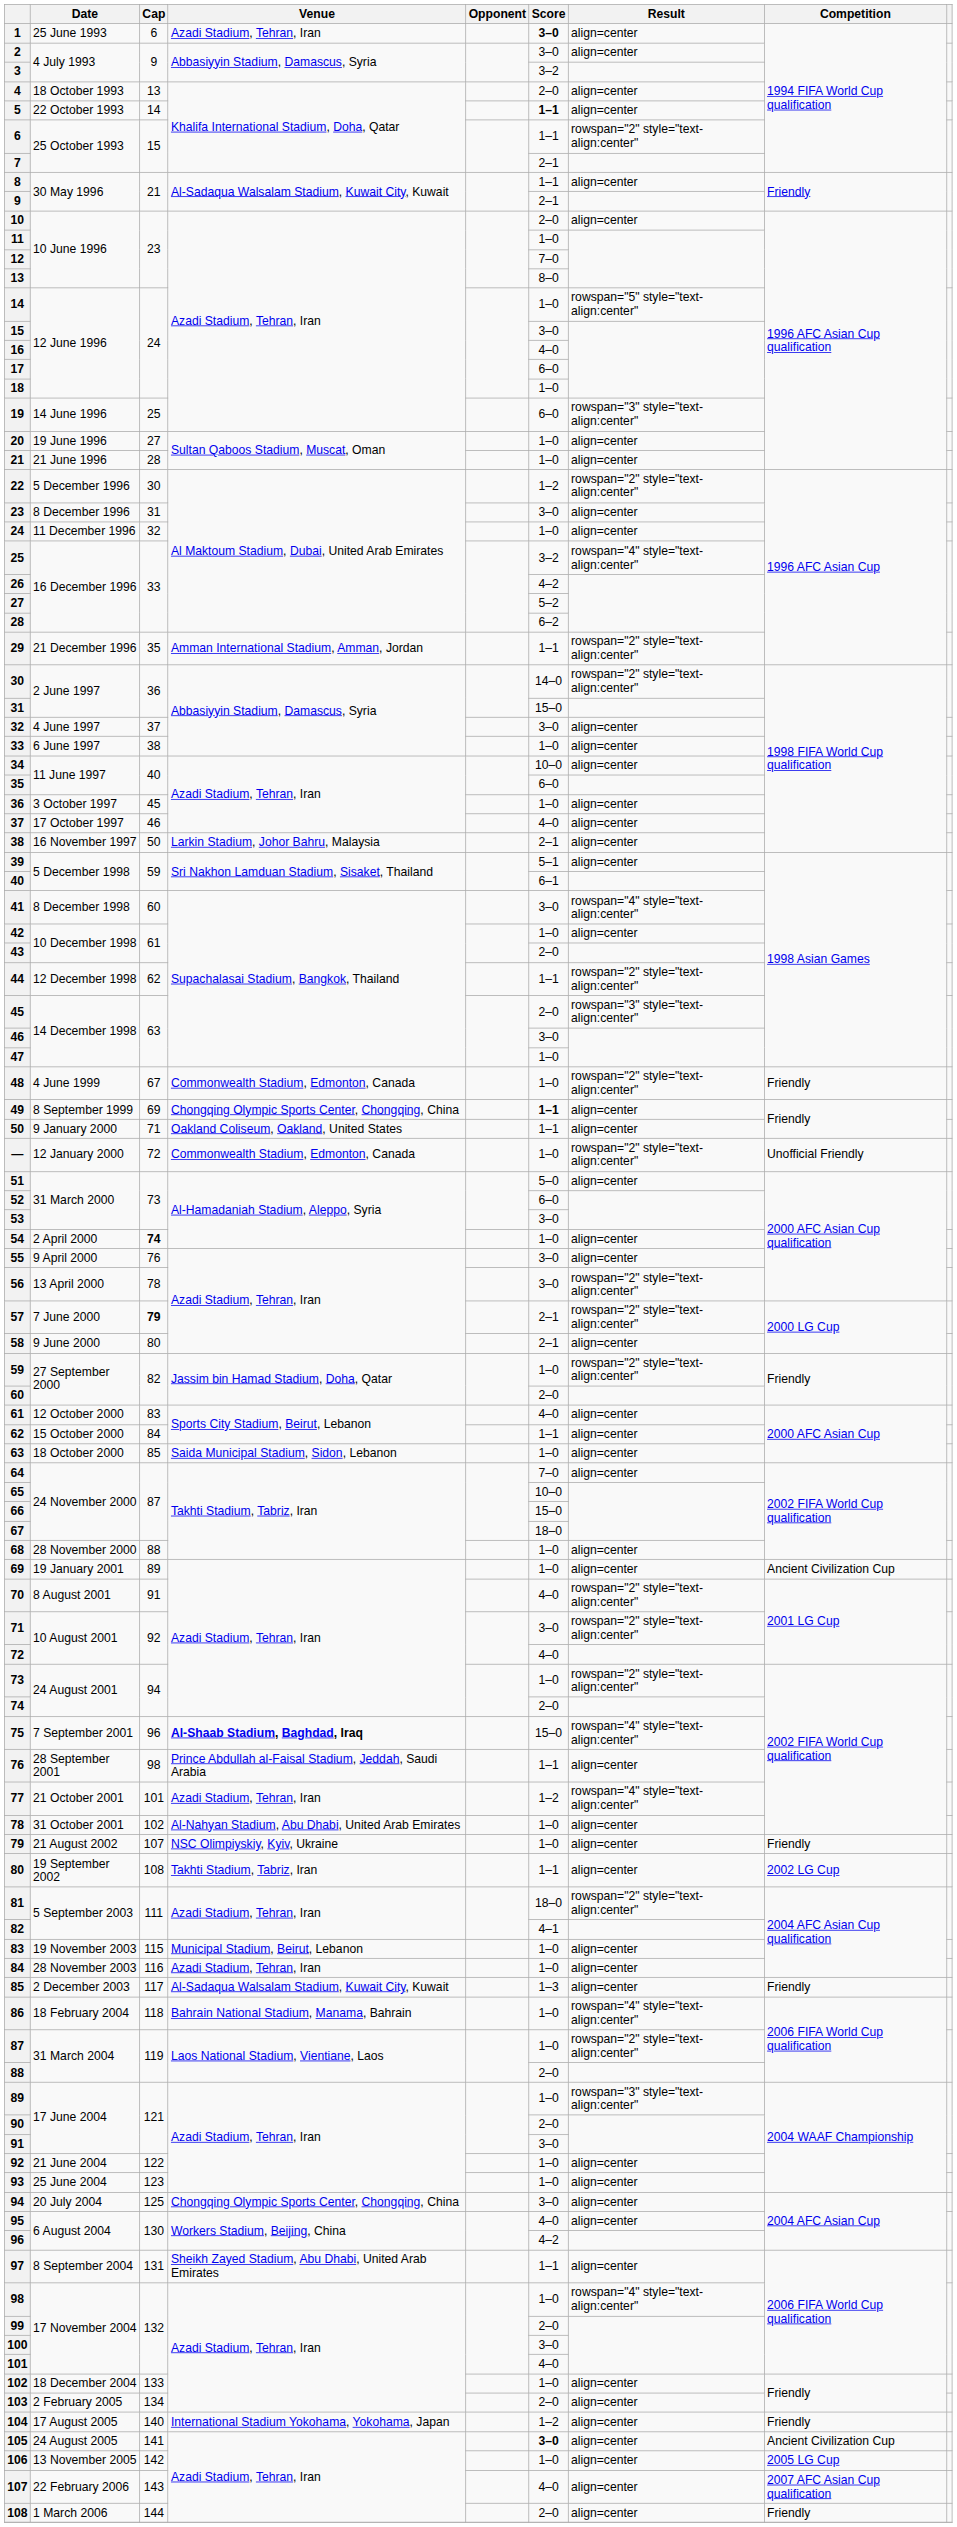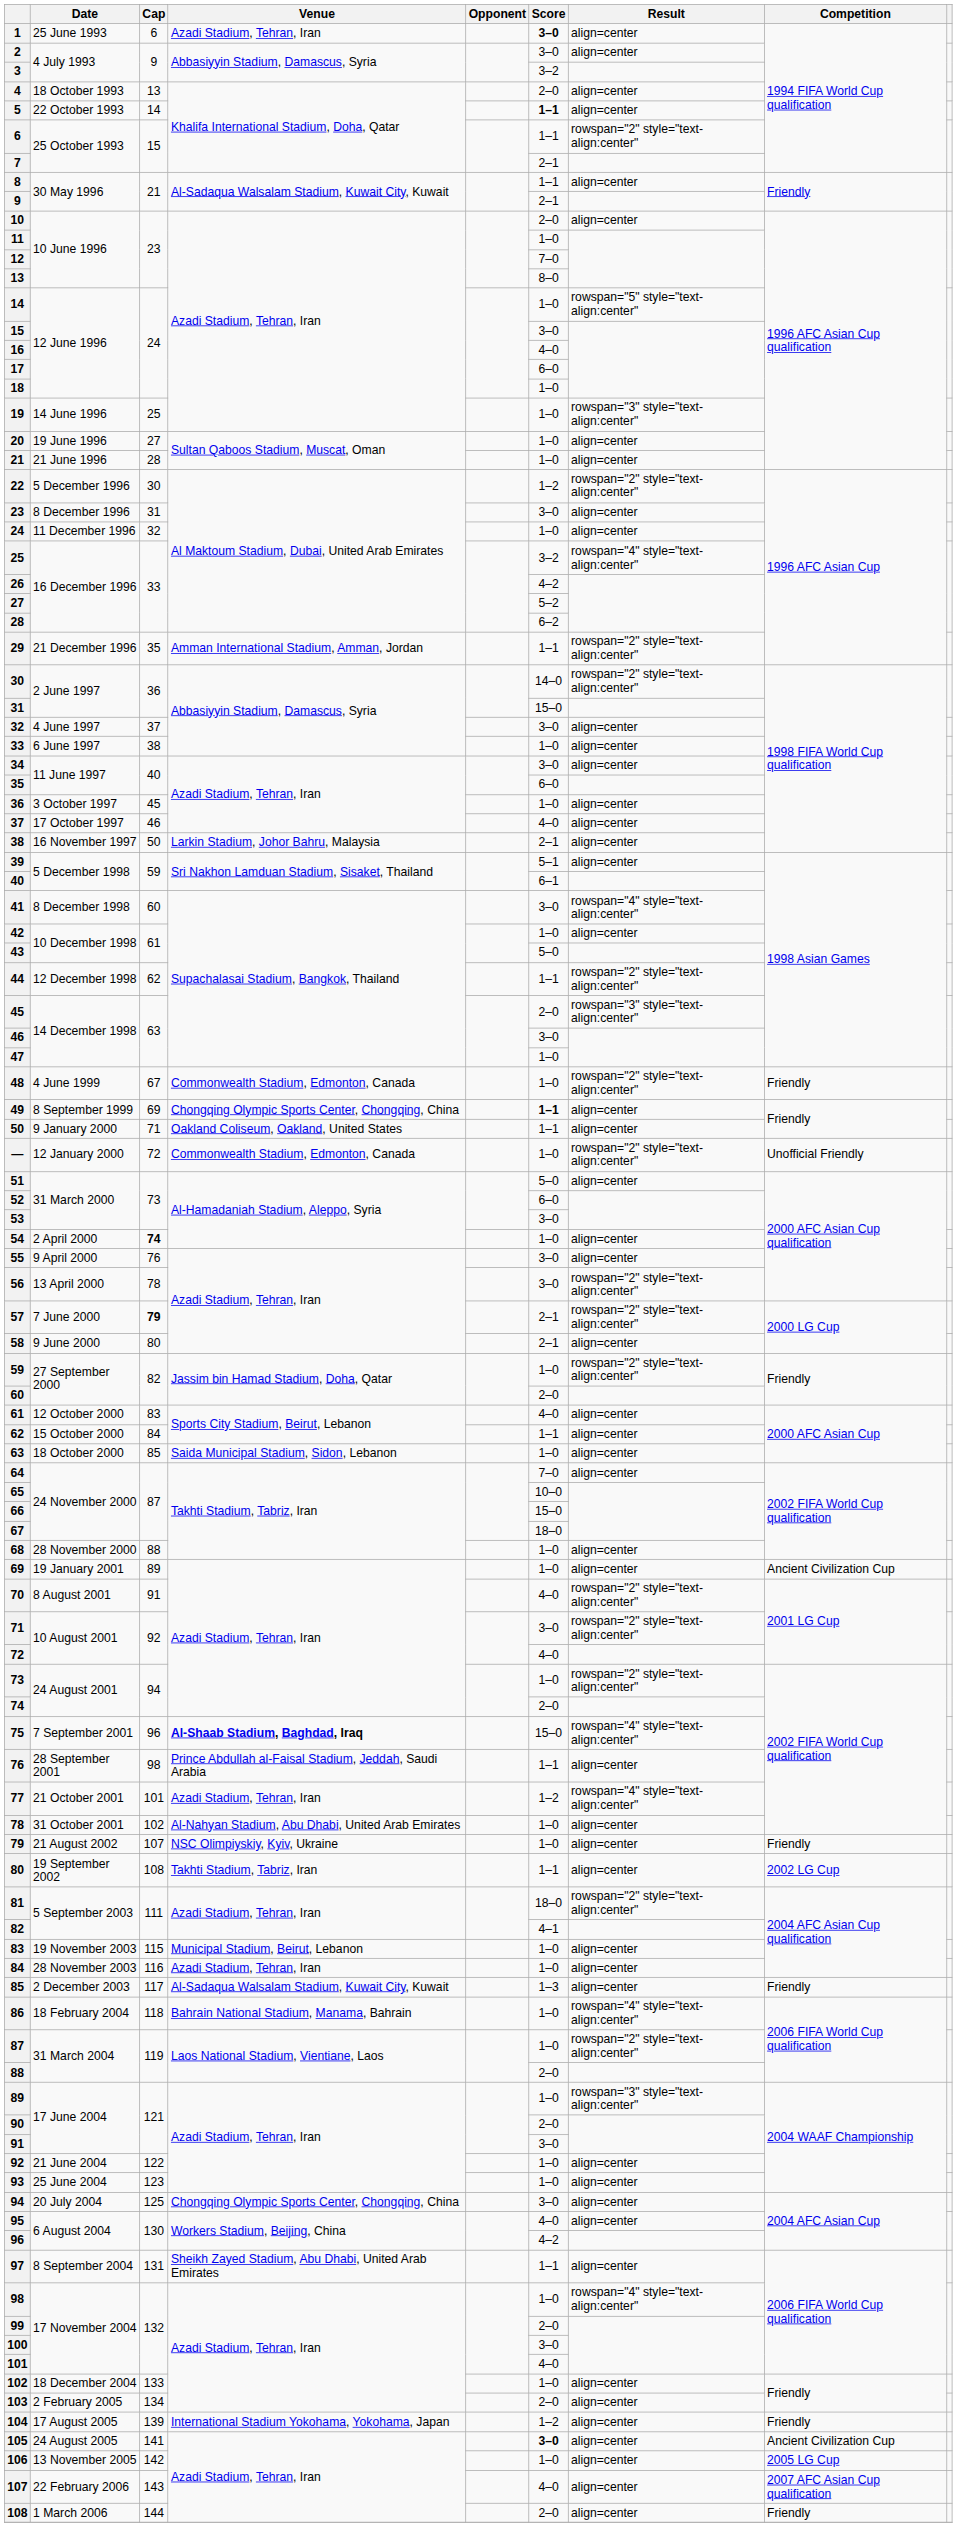(549, 414) 6–0 -> (549, 414) 1–0
(549, 765) 10–0 -> (549, 765) 3–0
(549, 952) 2–0 -> (549, 952) 5–0
(154, 2422) 140 -> (154, 2422) 139
